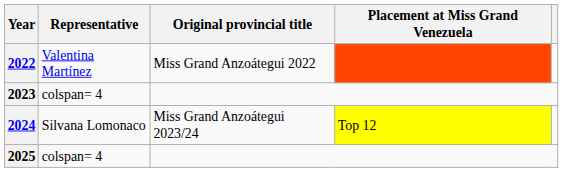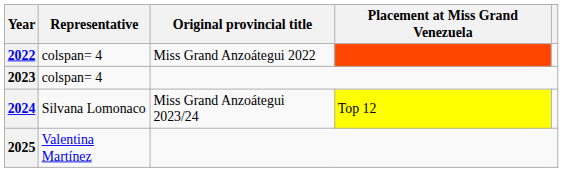(68, 63) Valentina Martínez -> (72, 55) colspan= 4
(72, 156) colspan= 4 -> (68, 148) Valentina Martínez
